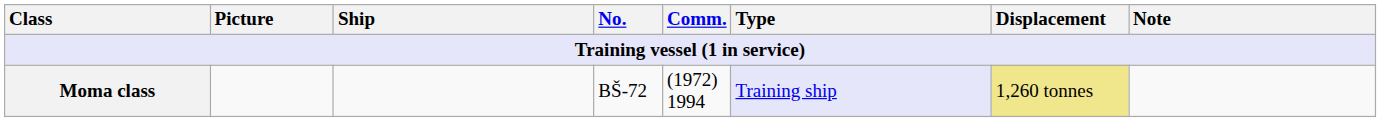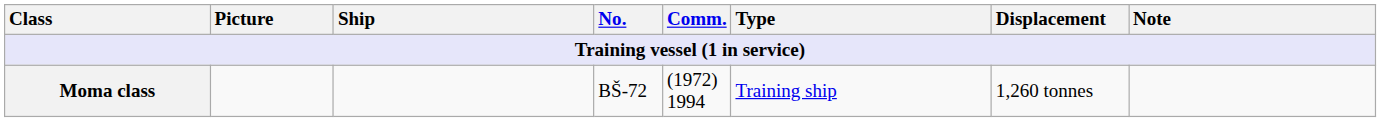(786, 90) lavender background -> (786, 90) no background
(1045, 90) khaki background -> (1045, 90) no background
